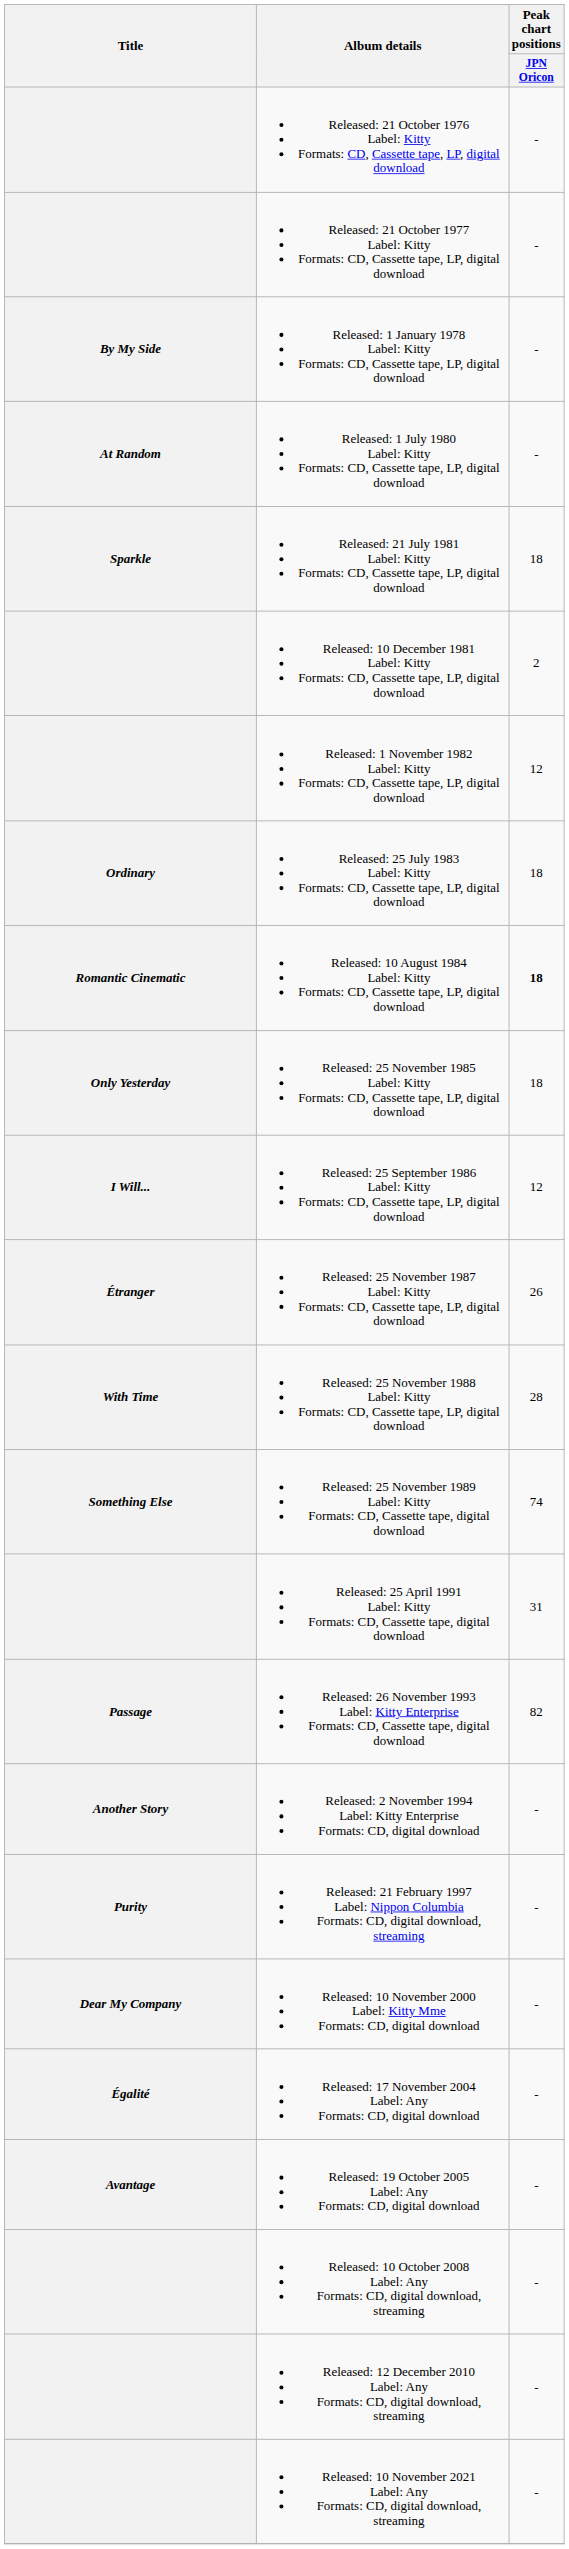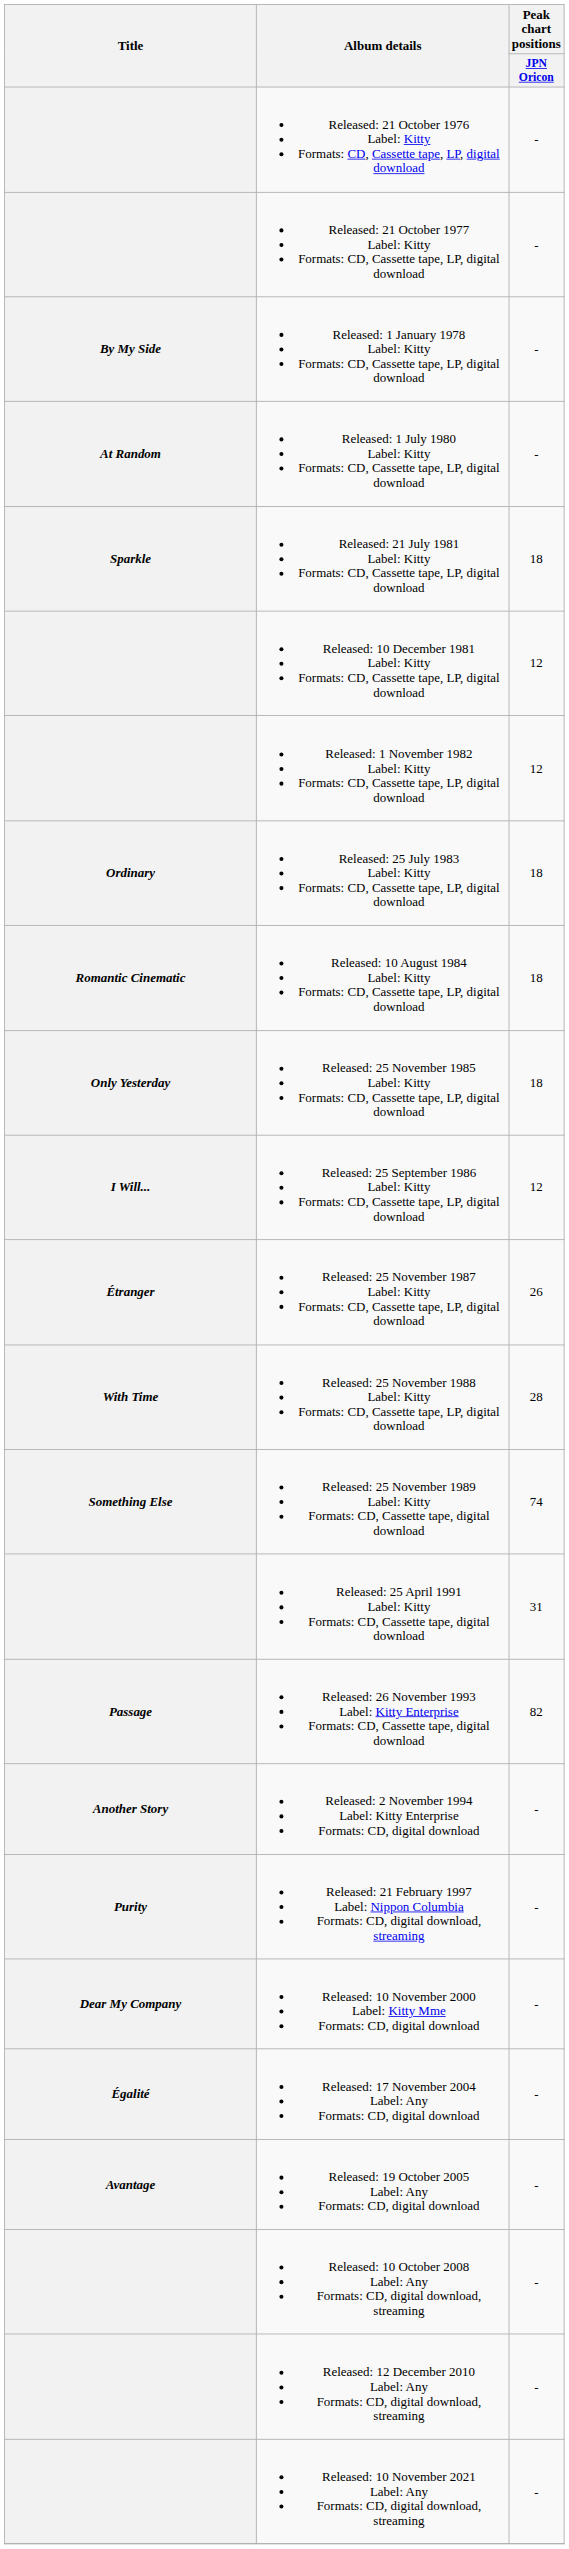(536, 663) 2 -> (536, 663) 12
(536, 977) bold -> (536, 977) normal
